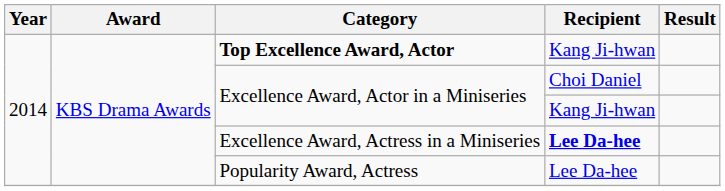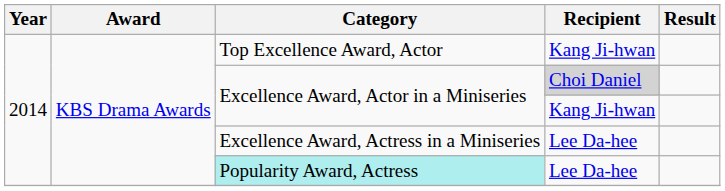(337, 49) bold -> (331, 49) normal
(595, 79) no background -> (595, 79) lightgrey background
(595, 140) bold -> (593, 140) normal
(319, 170) no background -> (319, 170) paleturquoise background
